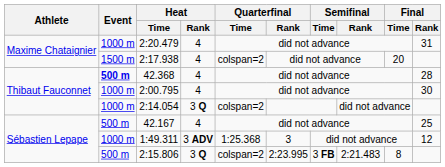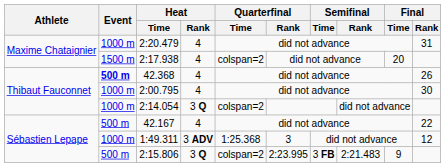(427, 76) 28 -> (427, 76) 26
(427, 123) 25 -> (427, 123) 22
(398, 155) 8 -> (398, 155) 9
